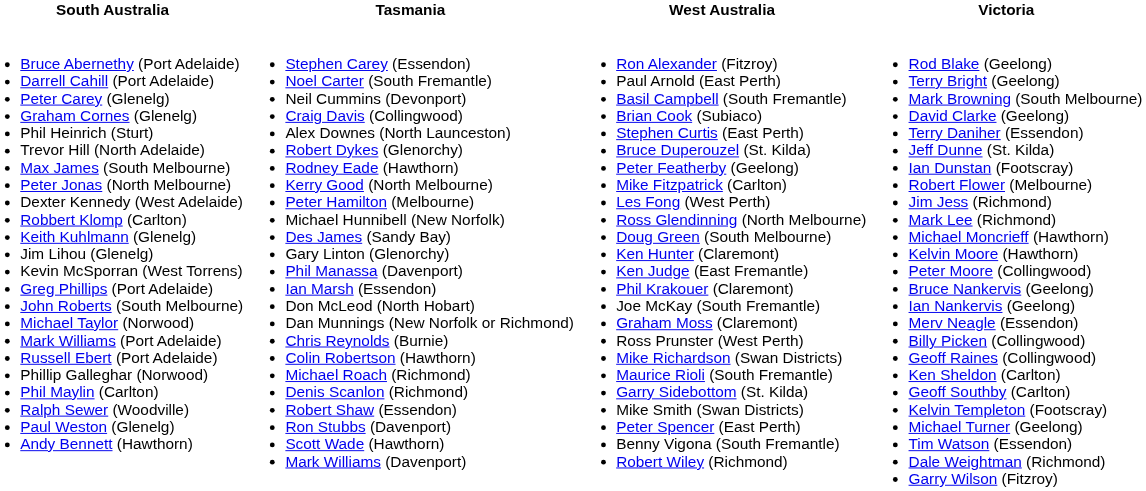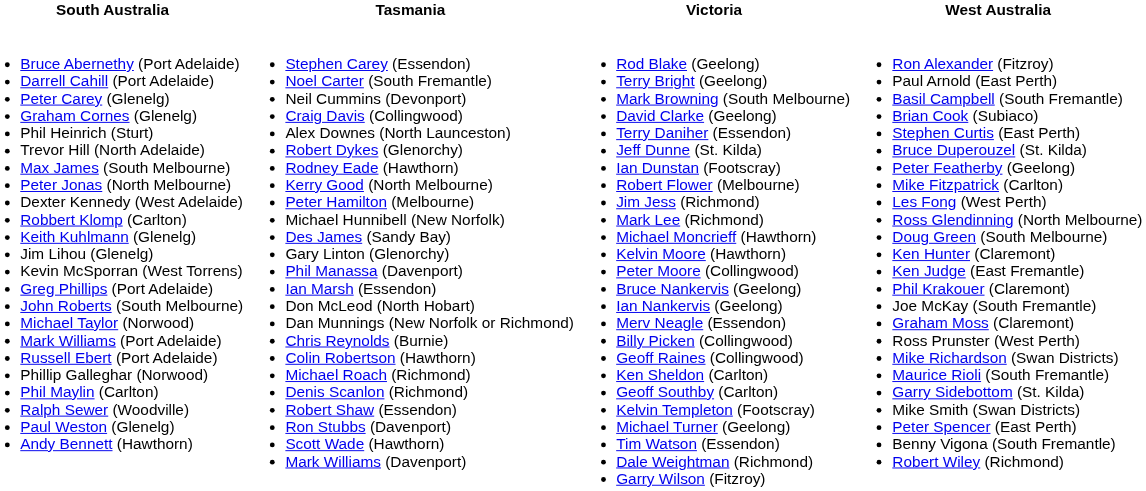columns swapped: (1006, 10) <-> (722, 10)
